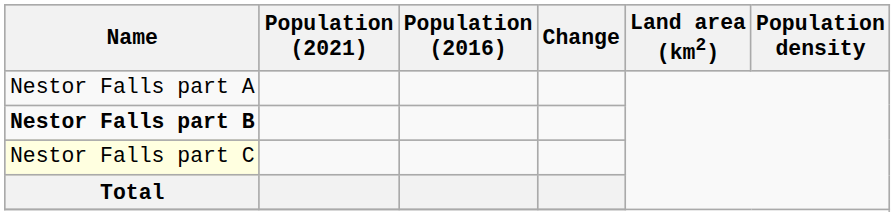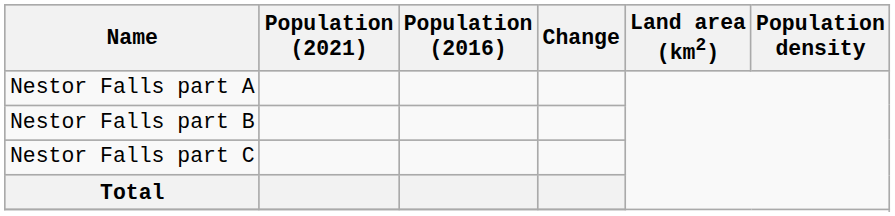(132, 122) bold -> (132, 122) normal
(132, 157) lightyellow background -> (132, 157) no background
